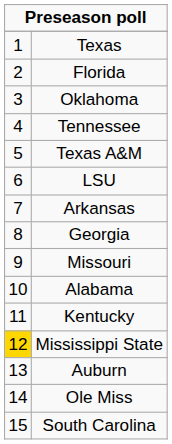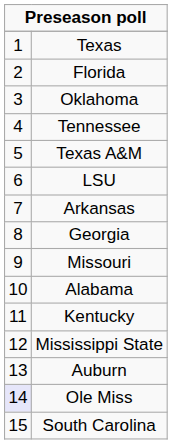(18, 343) gold background -> (18, 343) no background
(18, 398) no background -> (18, 398) lavender background
